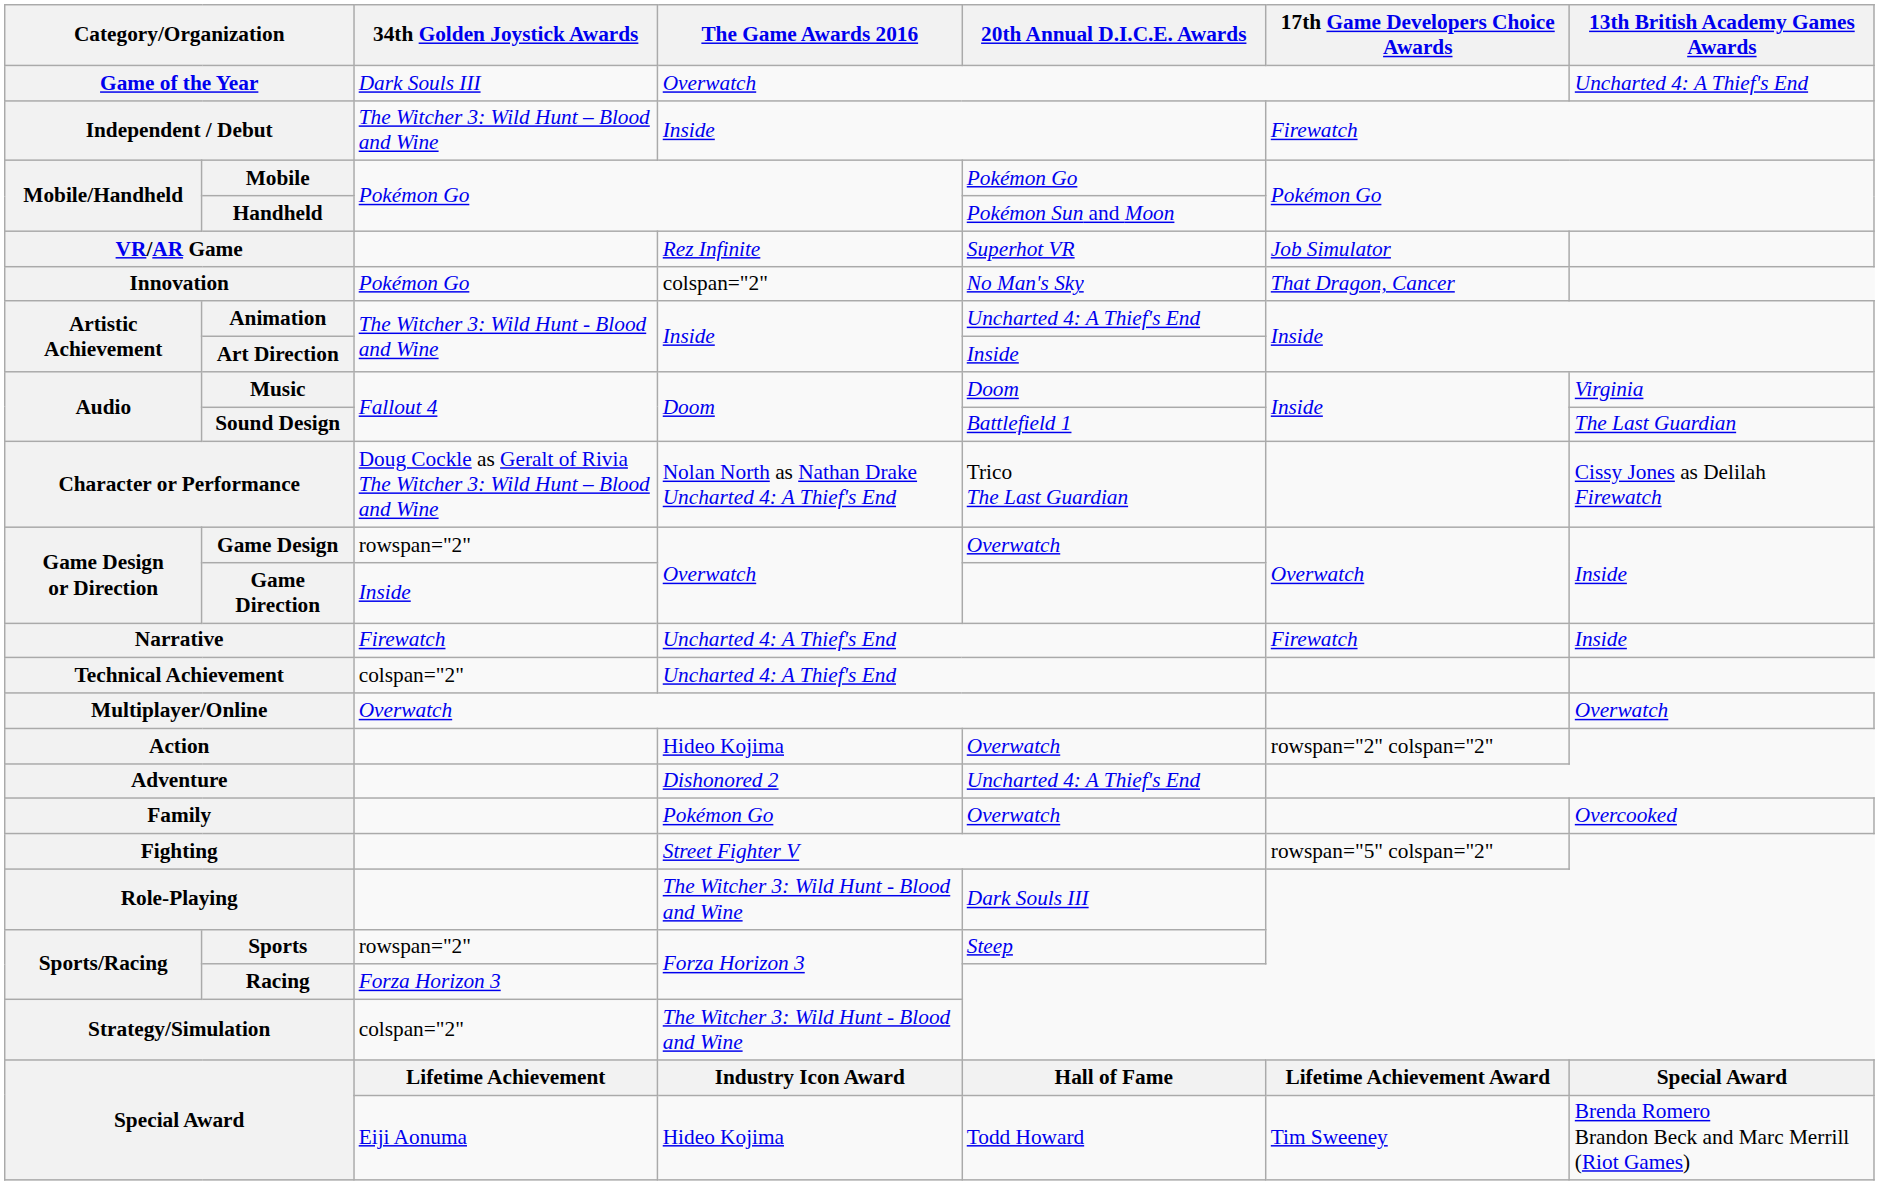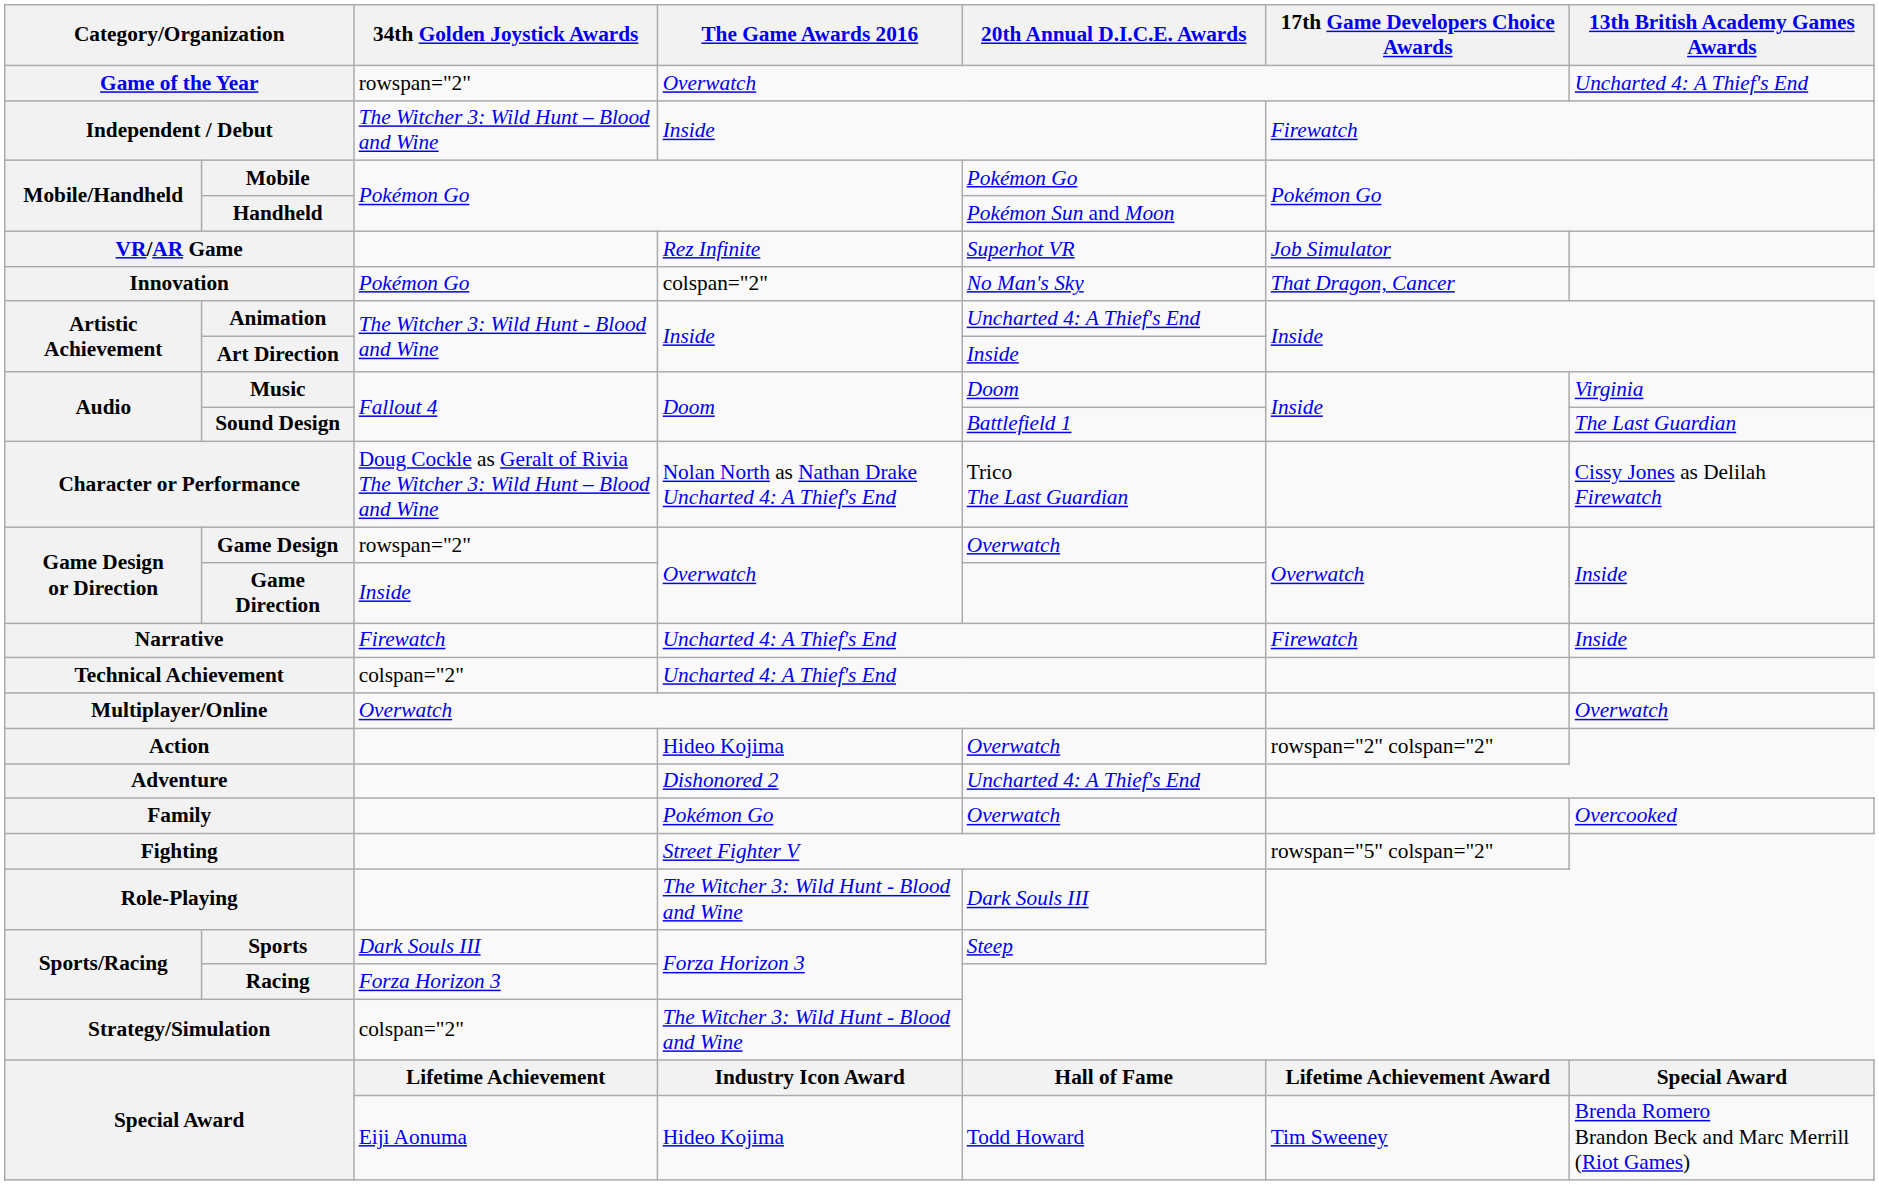(420, 82) Dark Souls III -> (415, 82) rowspan="2"
(415, 946) rowspan="2" -> (420, 946) Dark Souls III
